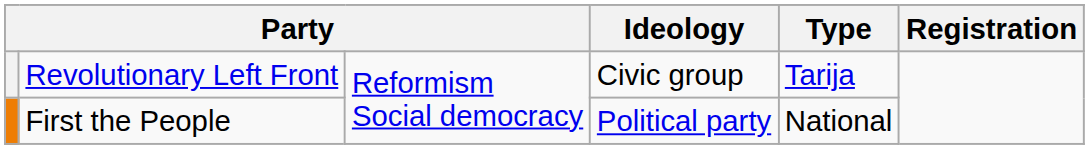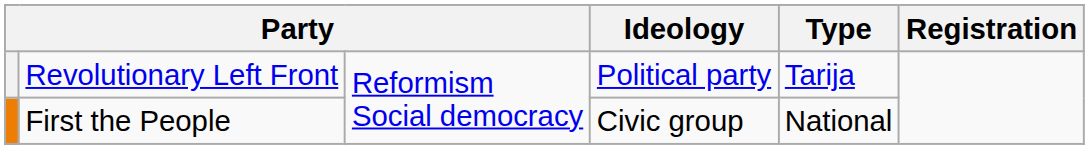(670, 75) Civic group -> (684, 75) Political party
(684, 121) Political party -> (670, 121) Civic group
